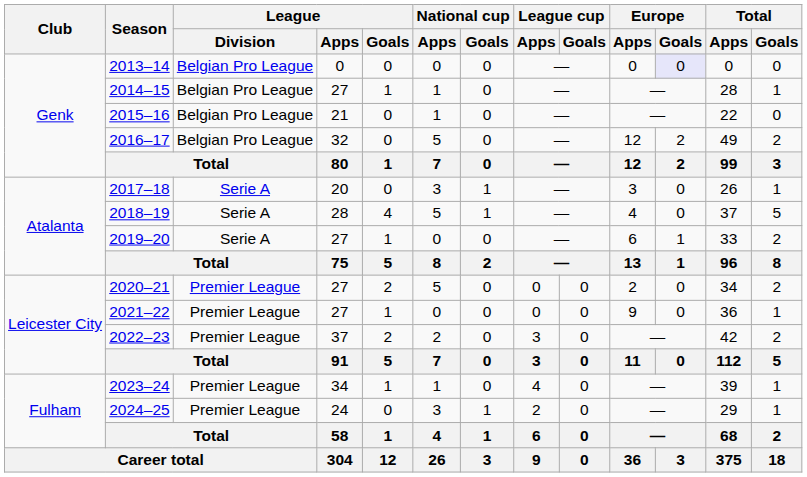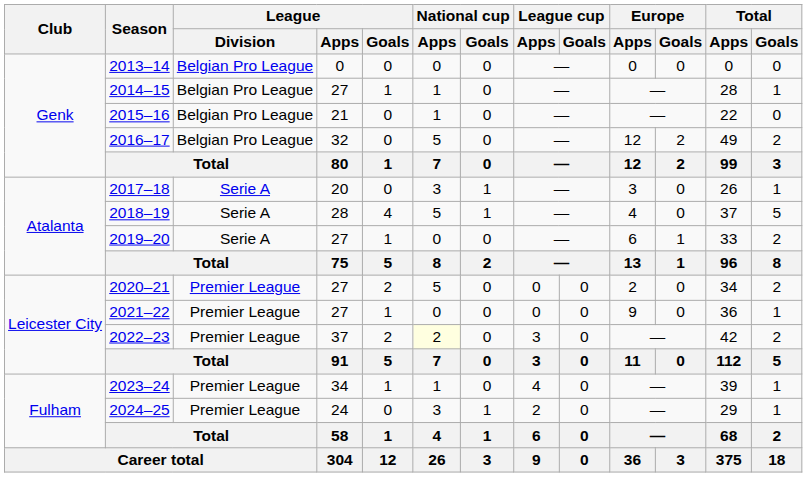(681, 66) lavender background -> (681, 66) no background
(437, 336) no background -> (437, 336) lightyellow background
